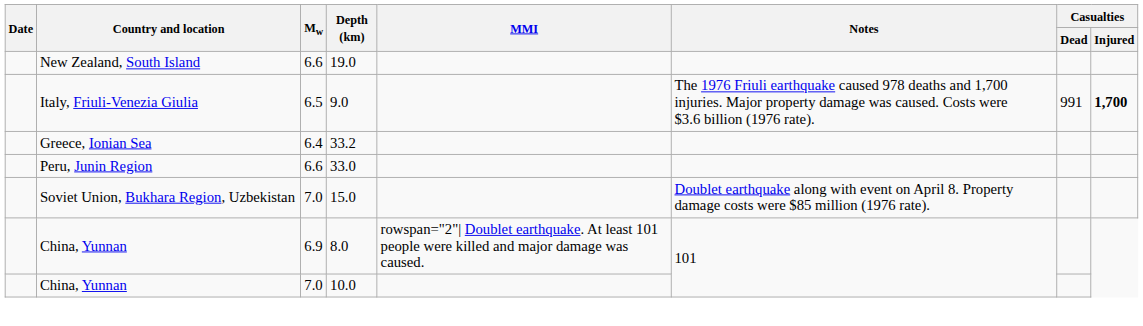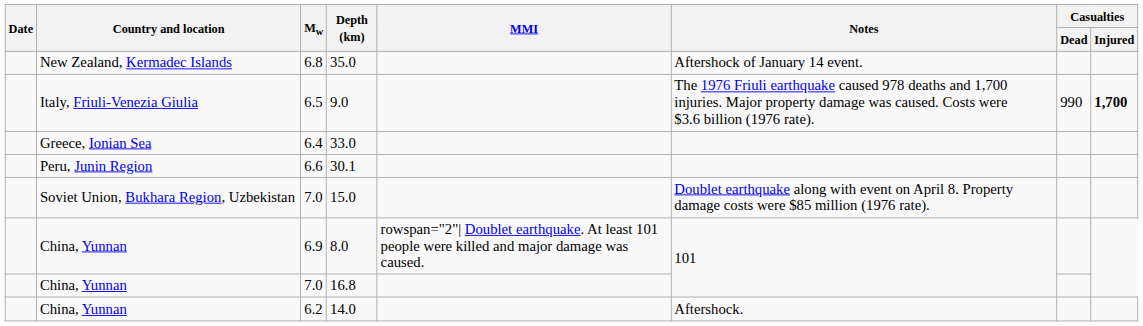- row: (120, 62)
+ row: (136, 62)
(1071, 102) 991 -> (1071, 102) 990
(343, 142) 33.2 -> (343, 142) 33.0
(343, 166) 33.0 -> (343, 166) 30.1
(343, 285) 10.0 -> (343, 285) 16.8
+ row: (83, 309)
